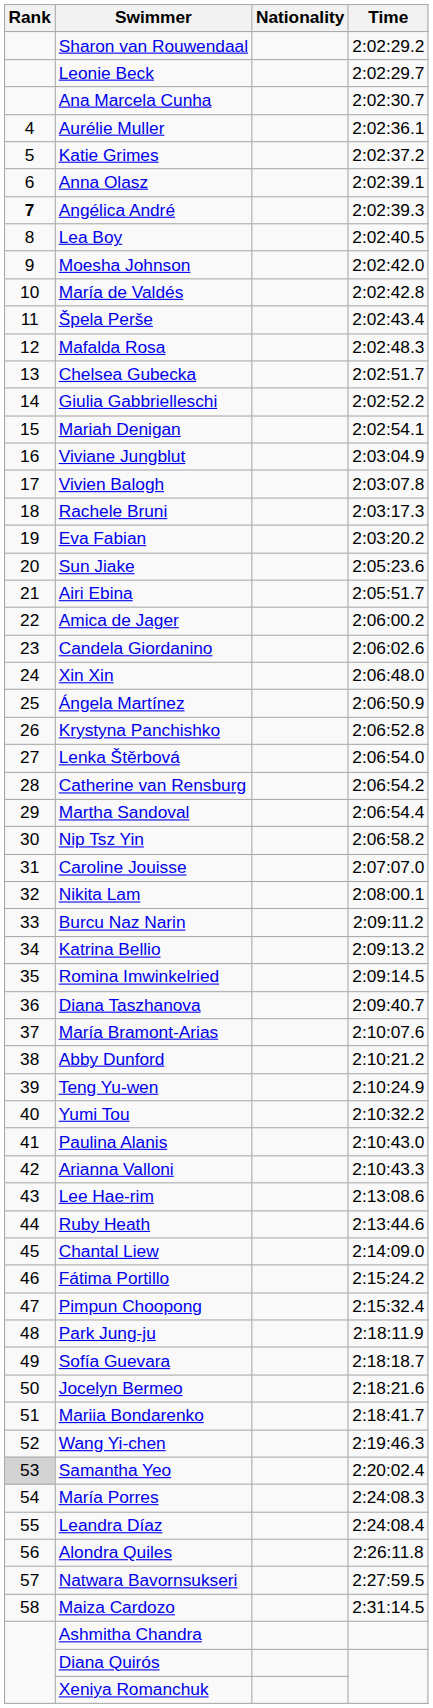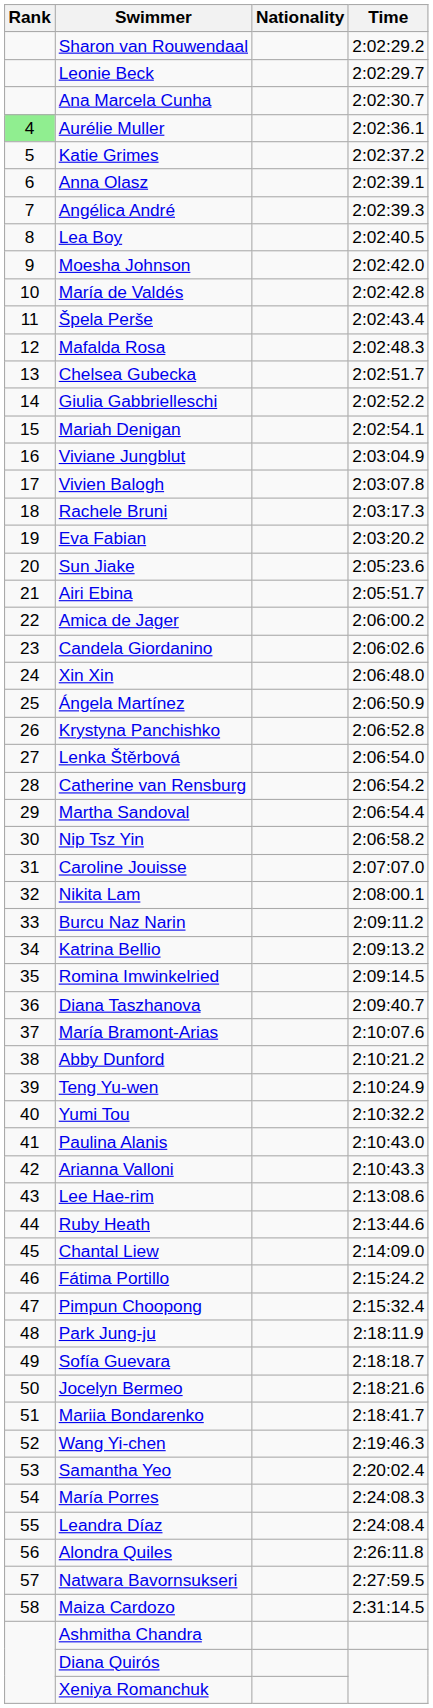(30, 127) no background -> (30, 127) lightgreen background
(30, 210) bold -> (30, 210) normal
(30, 1470) lightgrey background -> (30, 1470) no background
